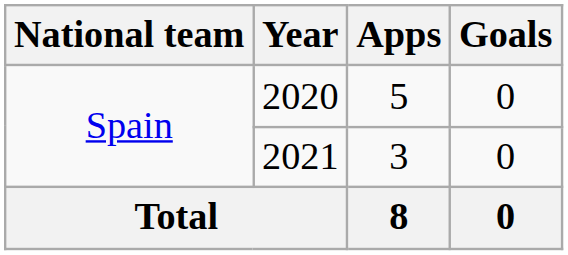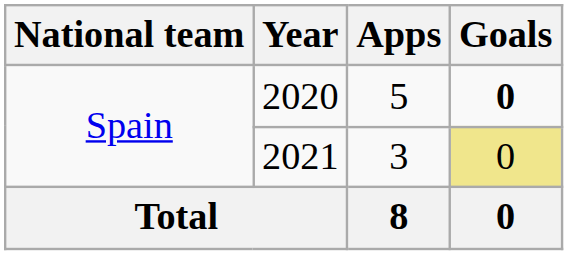(506, 95) normal -> (506, 95) bold
(506, 156) no background -> (506, 156) khaki background
